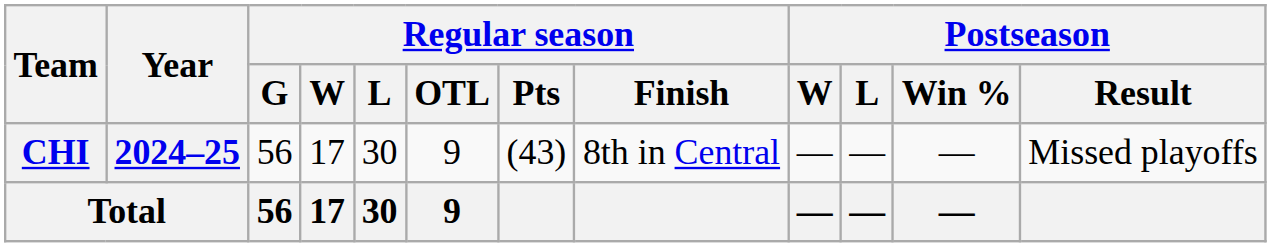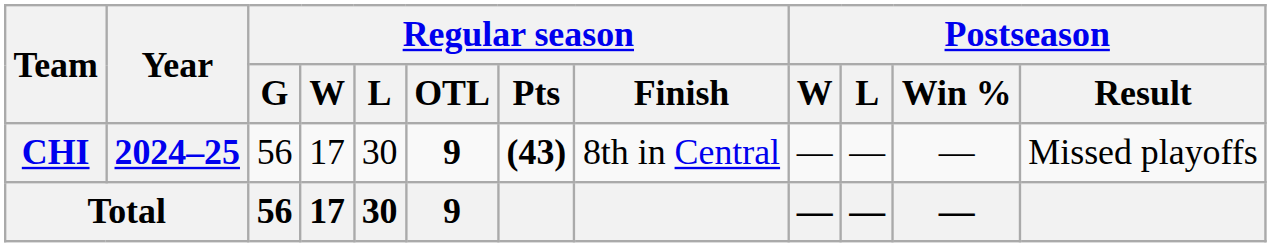(452, 152) normal -> (452, 152) bold
(536, 152) normal -> (536, 152) bold
